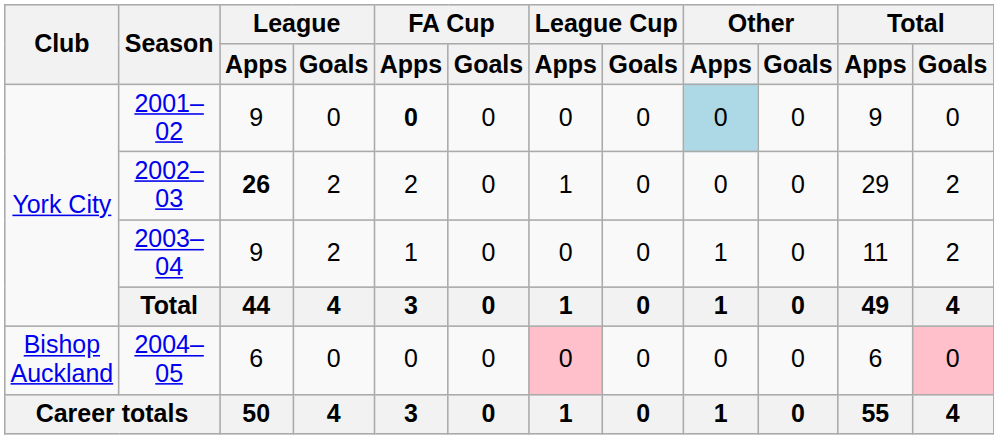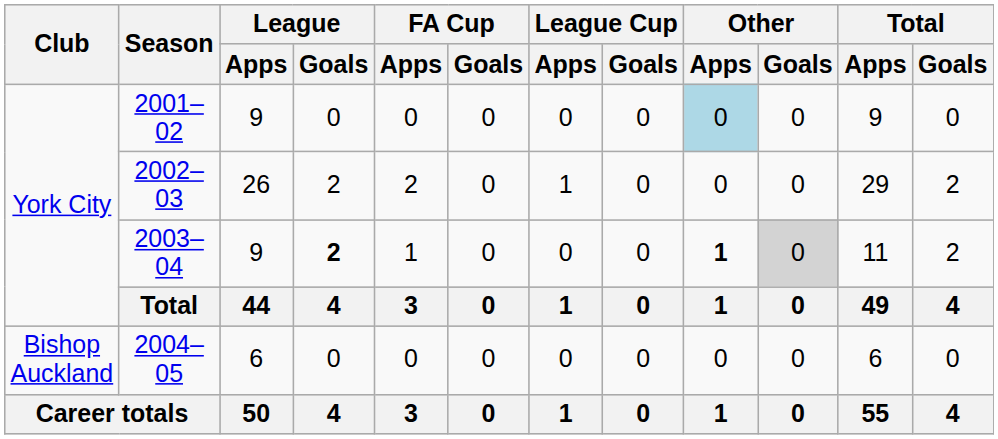(411, 117) bold -> (411, 117) normal
(256, 185) bold -> (256, 185) normal
(334, 252) normal -> (334, 252) bold
(721, 252) normal -> (721, 252) bold
(798, 252) no background -> (798, 252) lightgrey background
(566, 360) pink background -> (566, 360) no background
(953, 360) pink background -> (953, 360) no background
